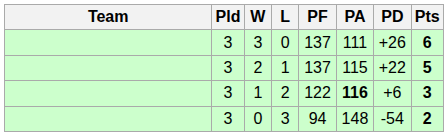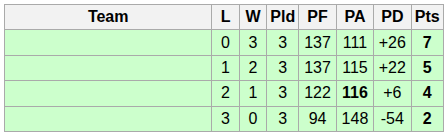columns swapped: (228, 17) <-> (285, 17)
(427, 42) 6 -> (427, 42) 7
(427, 93) 3 -> (427, 93) 4
